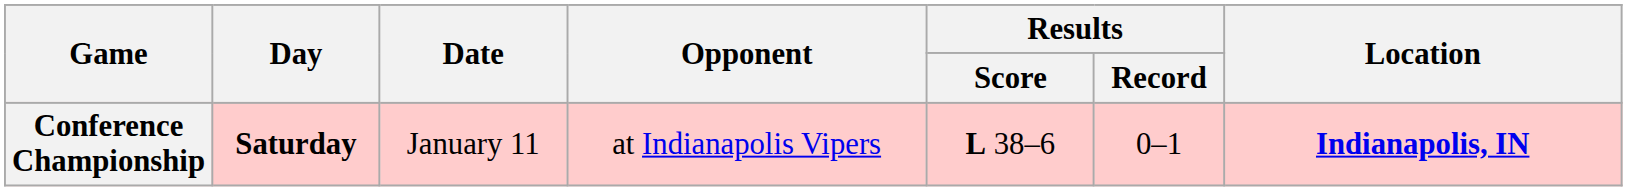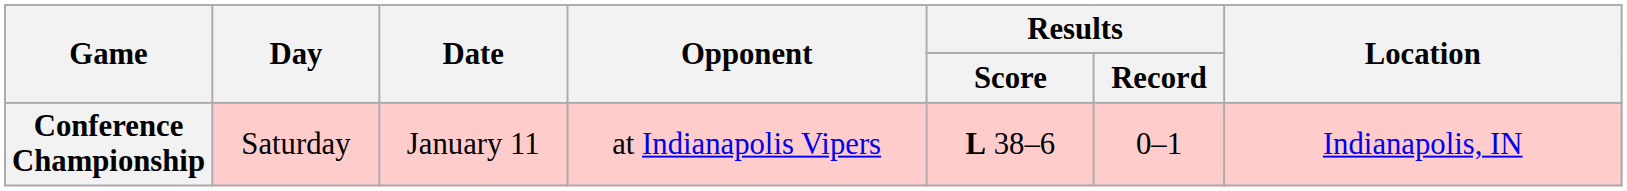(296, 143) bold -> (296, 143) normal
(1423, 143) bold -> (1423, 143) normal
